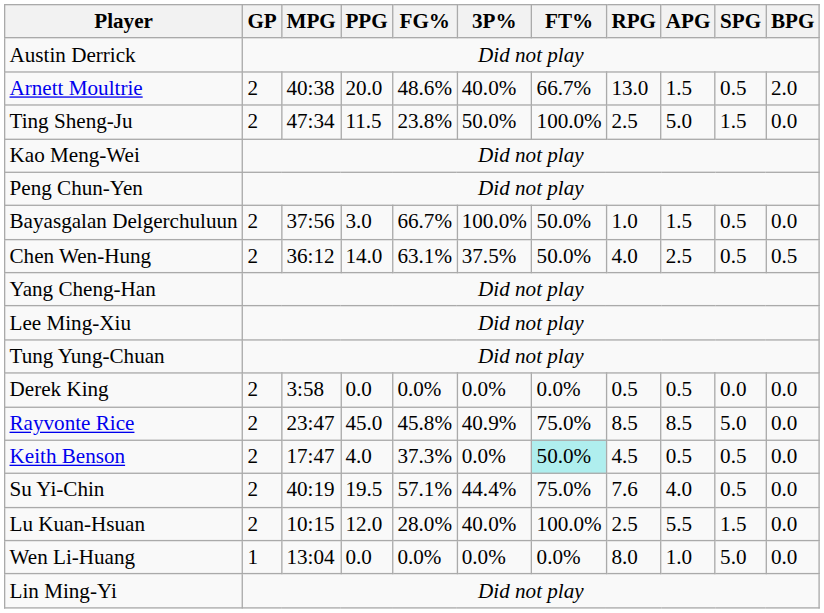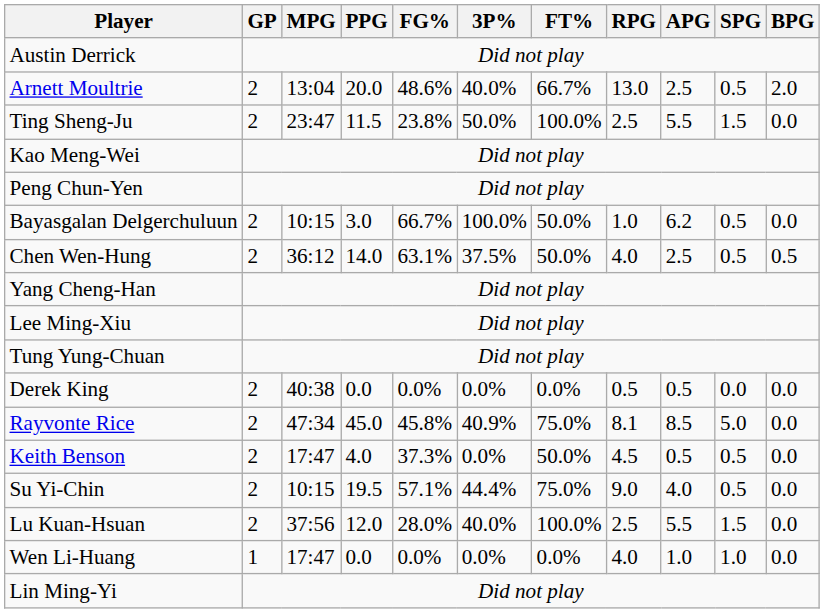(311, 88) 40:38 -> (311, 88) 13:04
(679, 88) 1.5 -> (679, 88) 2.5
(311, 121) 47:34 -> (311, 121) 23:47
(679, 121) 5.0 -> (679, 121) 5.5
(311, 222) 37:56 -> (311, 222) 10:15
(679, 222) 1.5 -> (679, 222) 6.2
(305, 389) 3:58 -> (311, 389) 40:38
(311, 423) 23:47 -> (311, 423) 47:34
(625, 423) 8.5 -> (625, 423) 8.1
(564, 456) paleturquoise background -> (564, 456) no background
(311, 490) 40:19 -> (311, 490) 10:15
(625, 490) 7.6 -> (625, 490) 9.0
(311, 523) 10:15 -> (311, 523) 37:56
(311, 557) 13:04 -> (311, 557) 17:47
(625, 557) 8.0 -> (625, 557) 4.0
(733, 557) 5.0 -> (733, 557) 1.0
